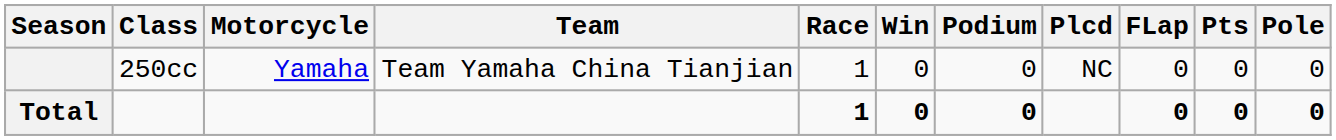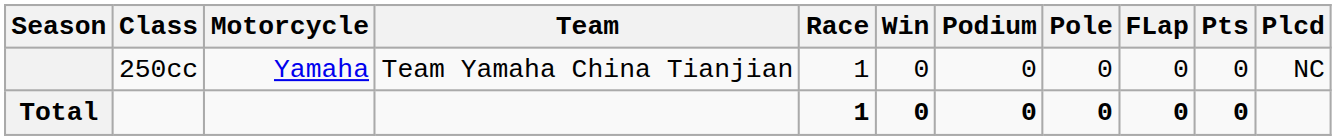columns swapped: (1293, 27) <-> (1081, 27)
